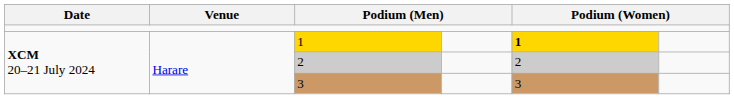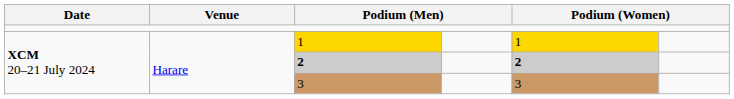(518, 41) bold -> (518, 41) normal
(301, 62) normal -> (301, 62) bold
(518, 62) normal -> (518, 62) bold
